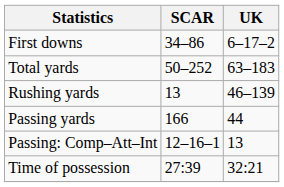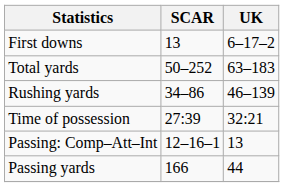(184, 43) 34–86 -> (173, 43) 13
(173, 93) 13 -> (184, 93) 34–86
rows swapped: (51, 118) <-> (69, 168)
